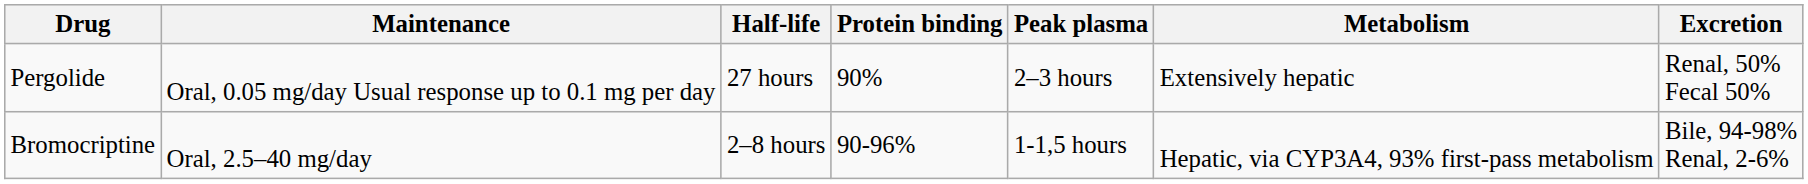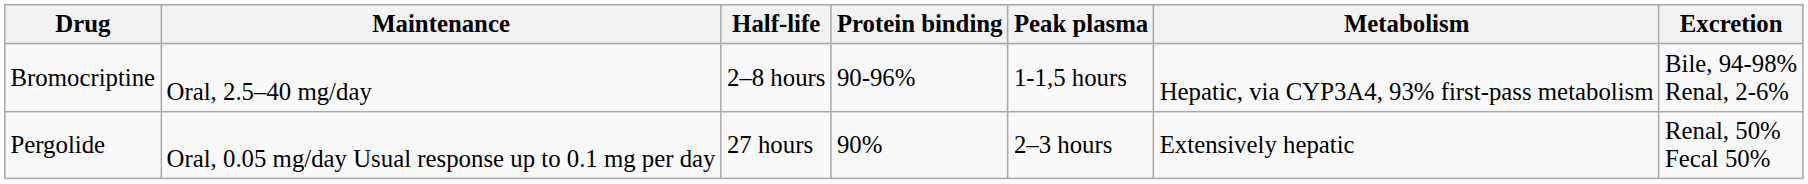rows swapped: (83, 144) <-> (58, 77)
